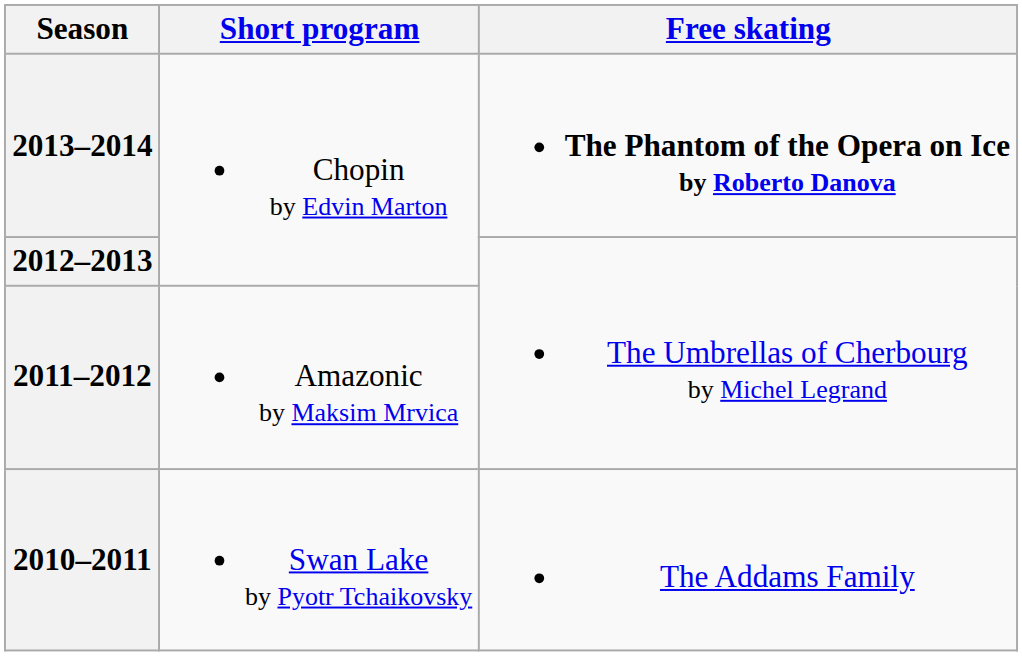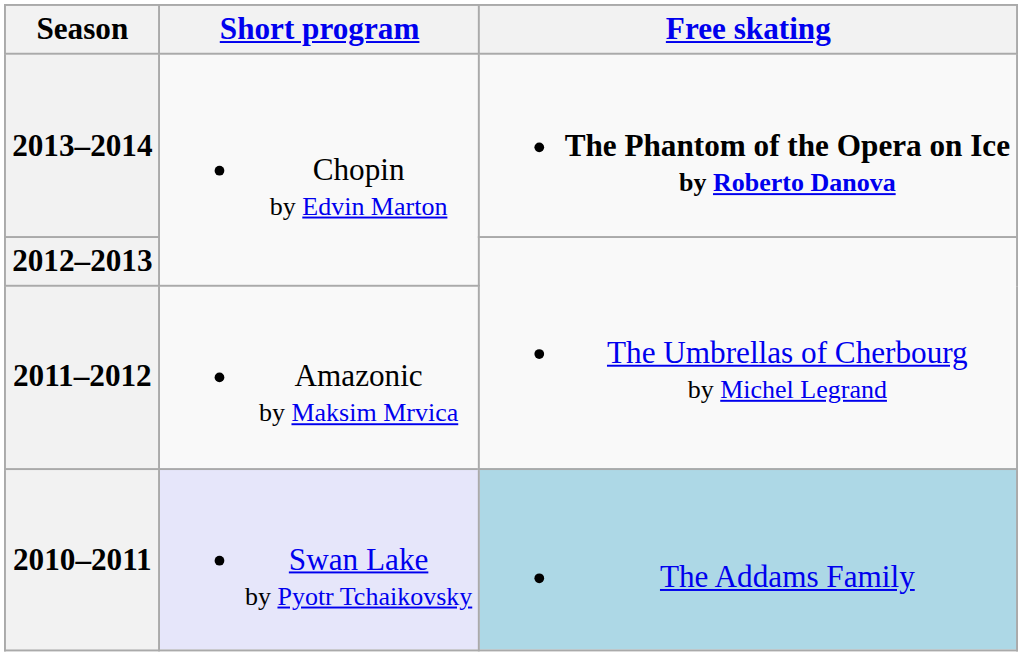(320, 577) no background -> (320, 577) lavender background
(748, 577) no background -> (748, 577) lightblue background
